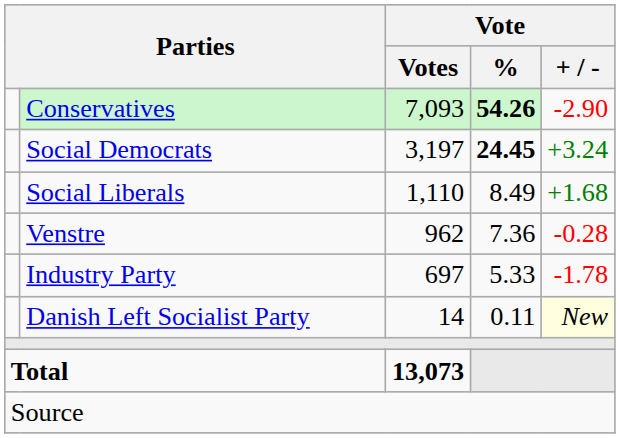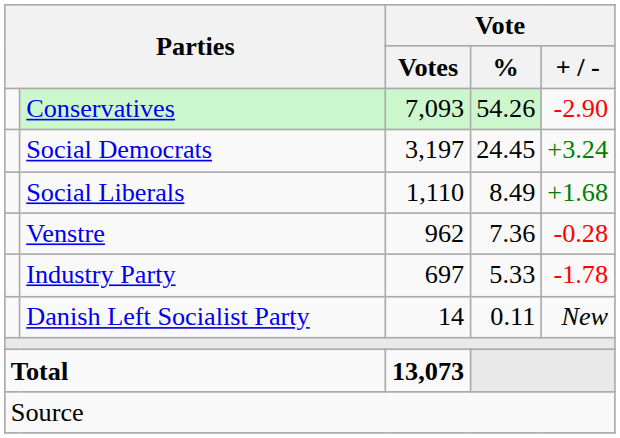(506, 108) bold -> (506, 108) normal
(506, 150) bold -> (506, 150) normal
(585, 316) lightyellow background -> (585, 316) no background
